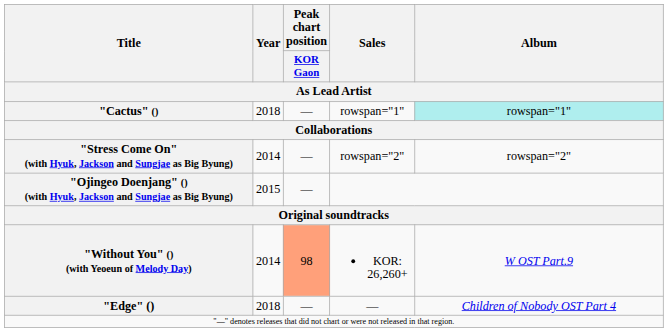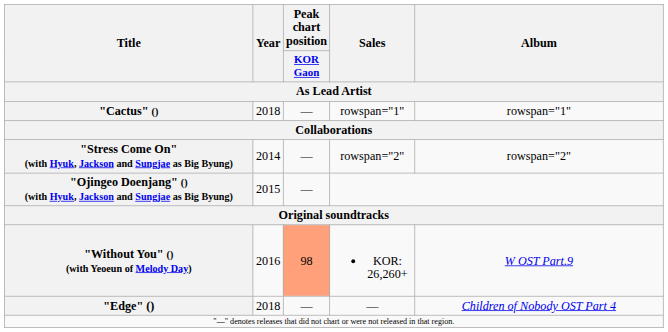(539, 111) paleturquoise background -> (539, 111) no background
(268, 260) 2014 -> (268, 260) 2016
